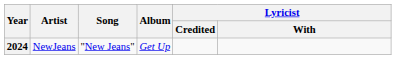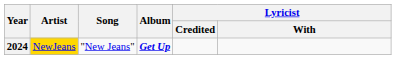(54, 46) no background -> (54, 46) gold background
(155, 46) normal -> (155, 46) bold
